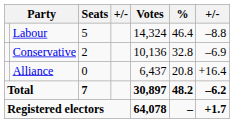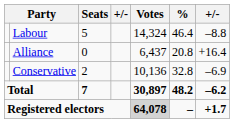rows swapped: (44, 52) <-> (33, 71)
(150, 109) no background -> (150, 109) lightgrey background
